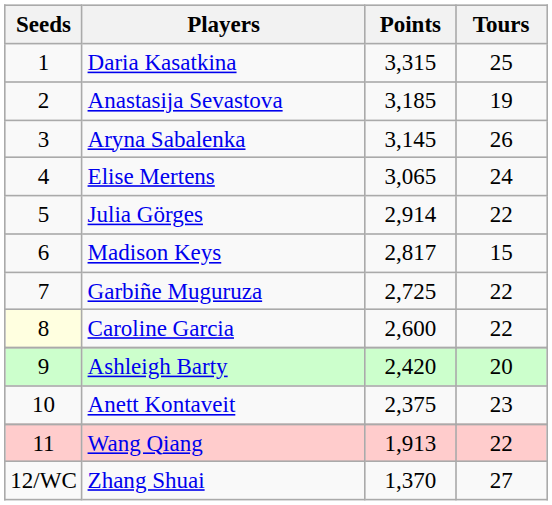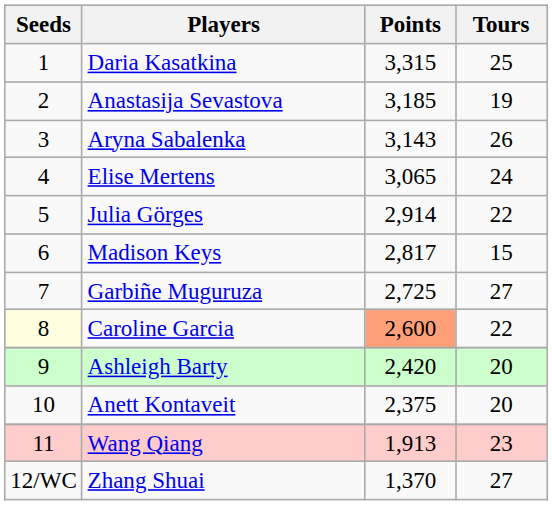(410, 138) 3,145 -> (410, 138) 3,143
(501, 290) 22 -> (501, 290) 27
(410, 328) no background -> (410, 328) lightsalmon background
(501, 404) 23 -> (501, 404) 20
(501, 442) 22 -> (501, 442) 23
